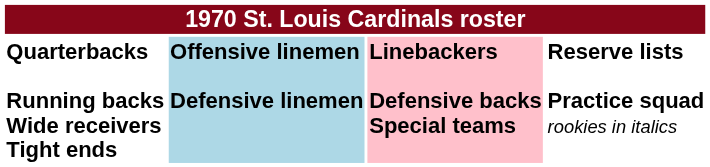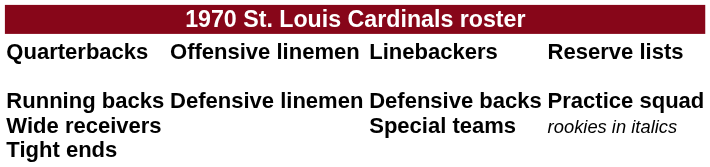(267, 75) lightblue background -> (267, 75) no background
(455, 88) pink background -> (455, 88) no background
